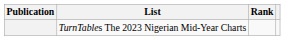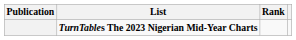(152, 27) normal -> (158, 27) bold
